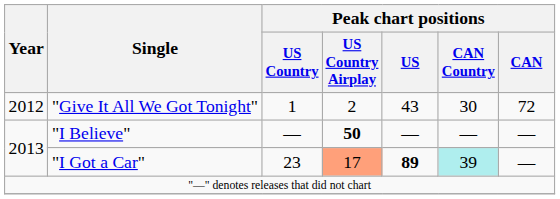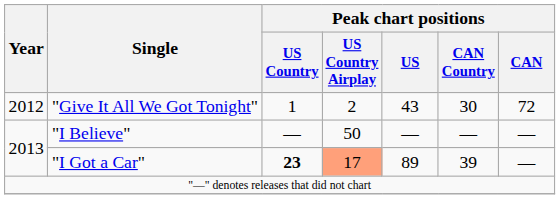(352, 134) bold -> (352, 134) normal
(292, 161) normal -> (292, 161) bold
(410, 161) bold -> (410, 161) normal
(468, 161) paleturquoise background -> (468, 161) no background
